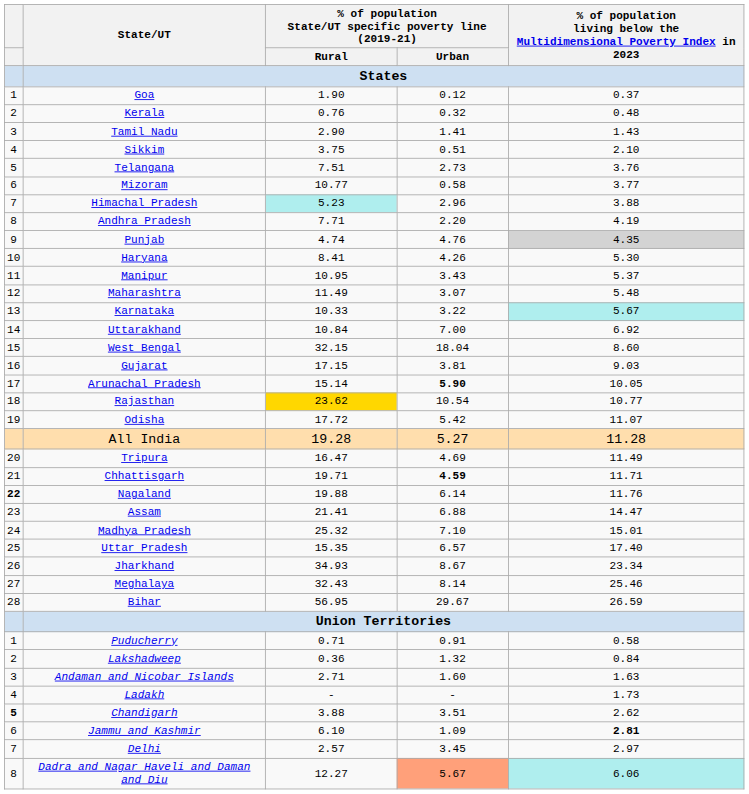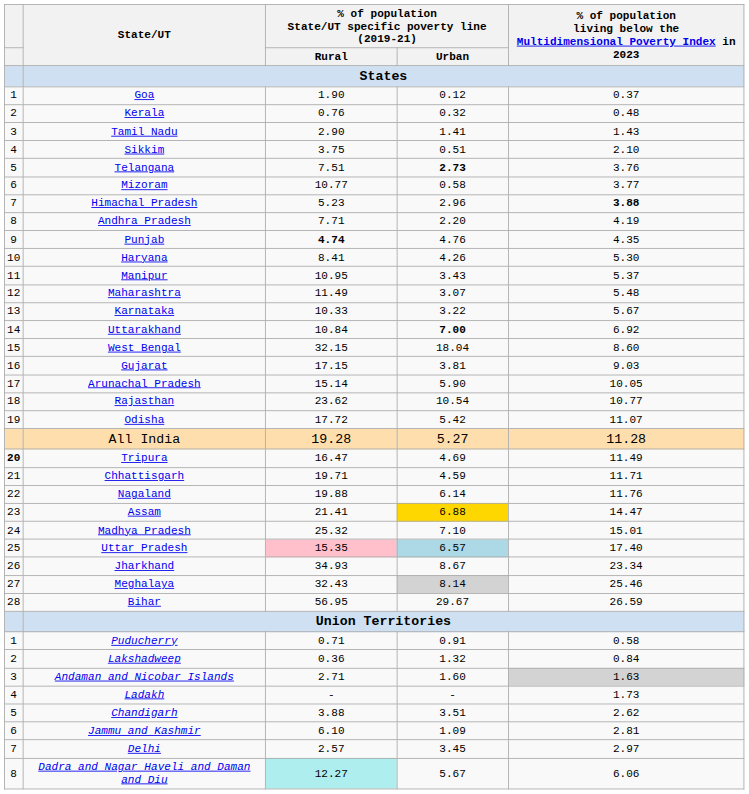(453, 168) normal -> (453, 168) bold
(331, 204) paleturquoise background -> (331, 204) no background
(626, 204) normal -> (626, 204) bold
(331, 240) normal -> (331, 240) bold
(626, 240) lightgrey background -> (626, 240) no background
(626, 312) paleturquoise background -> (626, 312) no background
(453, 330) normal -> (453, 330) bold
(453, 384) bold -> (453, 384) normal
(331, 402) gold background -> (331, 402) no background
(14, 458) normal -> (14, 458) bold
(453, 476) bold -> (453, 476) normal
(14, 494) bold -> (14, 494) normal
(453, 512) no background -> (453, 512) gold background
(331, 548) no background -> (331, 548) pink background
(453, 548) no background -> (453, 548) lightblue background
(453, 584) no background -> (453, 584) lightgrey background
(626, 677) no background -> (626, 677) lightgrey background
(14, 713) bold -> (14, 713) normal
(626, 731) bold -> (626, 731) normal
(331, 773) no background -> (331, 773) paleturquoise background
(453, 773) lightsalmon background -> (453, 773) no background
(626, 773) paleturquoise background -> (626, 773) no background
